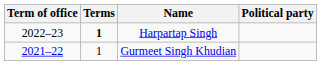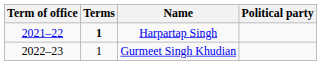(42, 32) 2022–23 -> (42, 32) 2021–22
(42, 51) 2021–22 -> (42, 51) 2022–23
